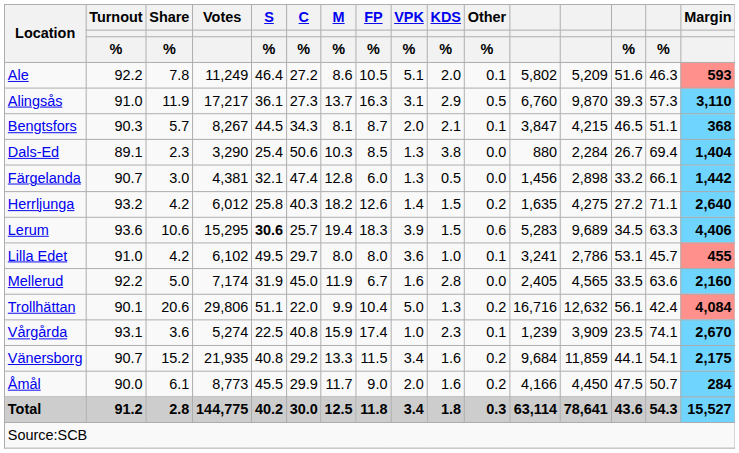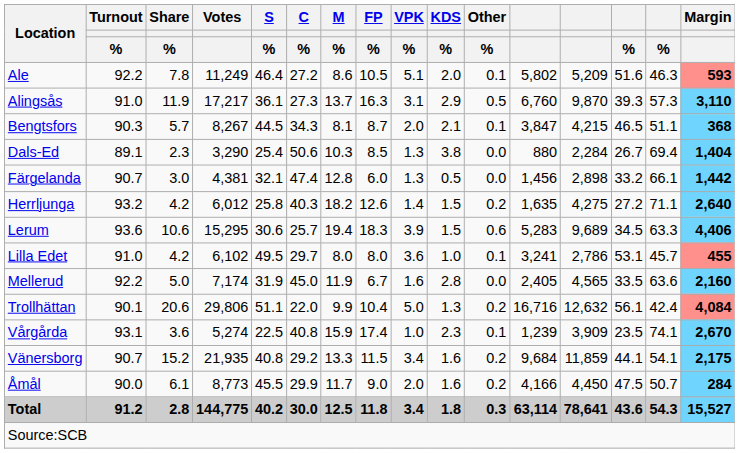(269, 229) bold -> (269, 229) normal
